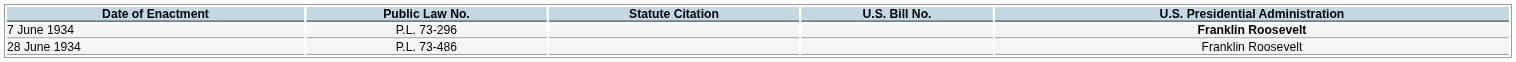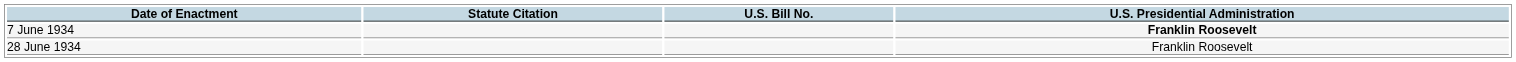- column: (426, 13)
